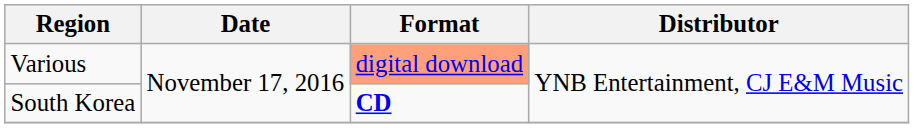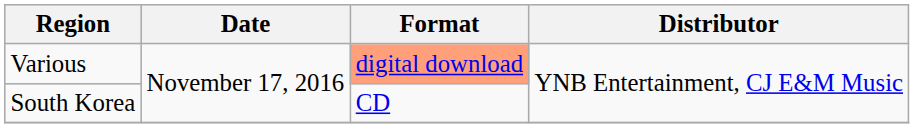(374, 102) bold -> (373, 102) normal
